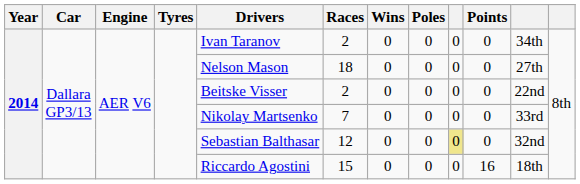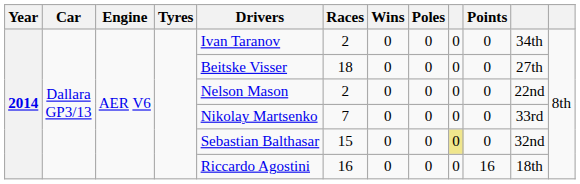(244, 66) Nelson Mason -> (244, 66) Beitske Visser
(244, 91) Beitske Visser -> (244, 91) Nelson Mason
(345, 141) 12 -> (345, 141) 15
(345, 165) 15 -> (345, 165) 16
